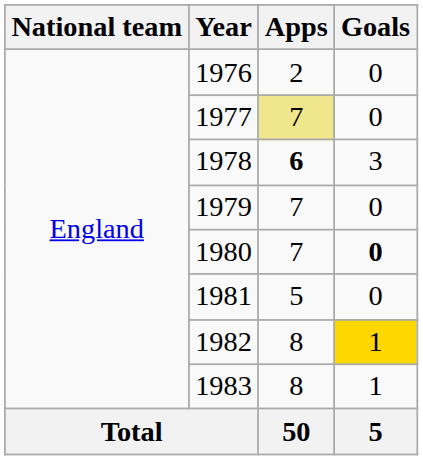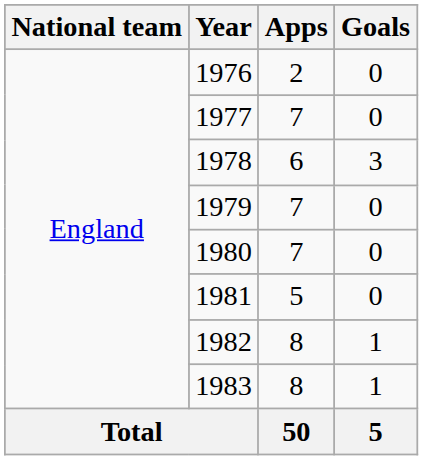(296, 116) khaki background -> (296, 116) no background
(296, 161) bold -> (296, 161) normal
(376, 251) bold -> (376, 251) normal
(376, 341) gold background -> (376, 341) no background
